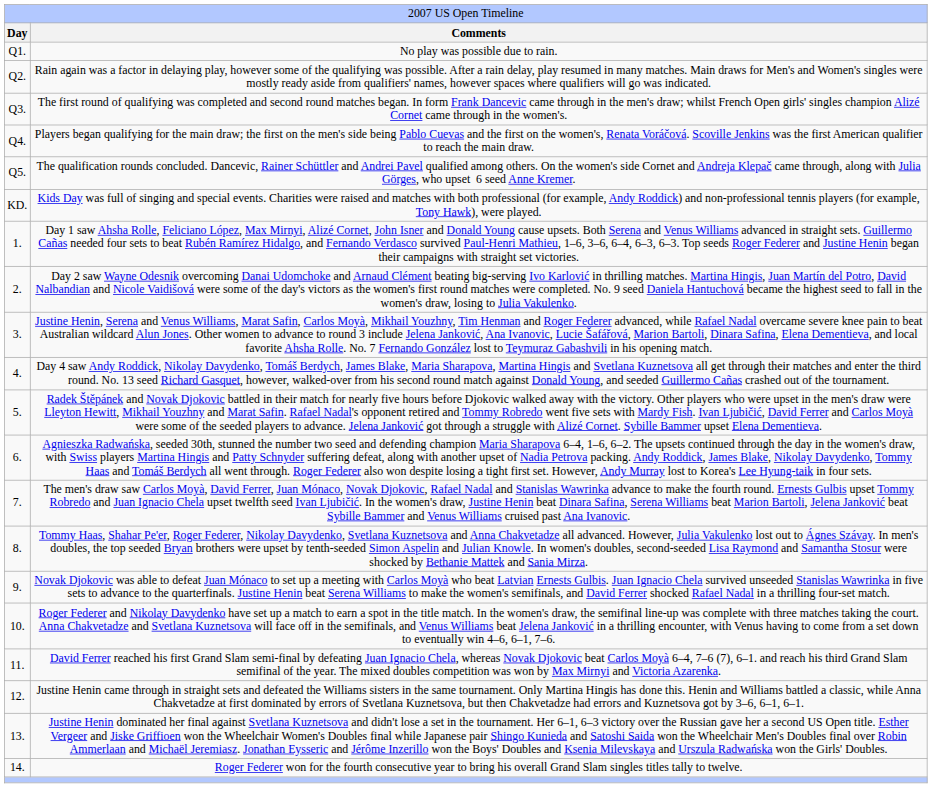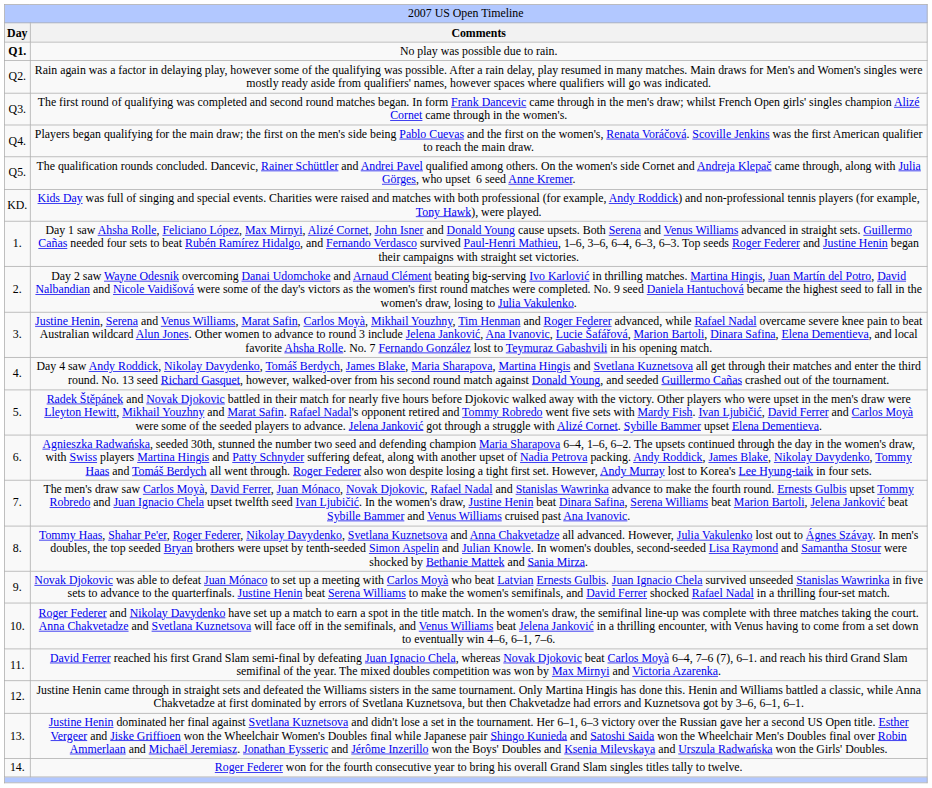(17, 51) normal -> (17, 51) bold
